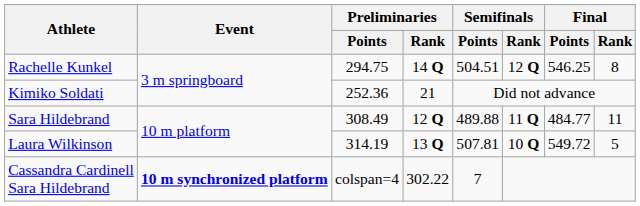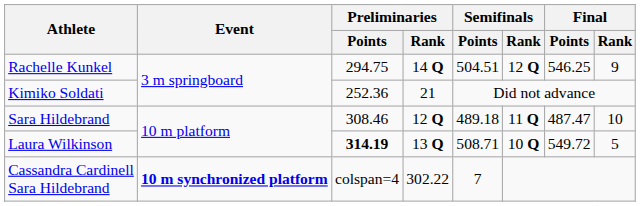(615, 67) 8 -> (615, 67) 9
(367, 118) 308.49 -> (367, 118) 308.46
(478, 118) 489.88 -> (478, 118) 489.18
(569, 118) 484.77 -> (569, 118) 487.47
(615, 118) 11 -> (615, 118) 10
(367, 144) normal -> (367, 144) bold
(478, 144) 507.81 -> (478, 144) 508.71
